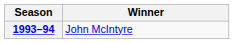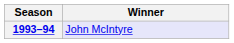(99, 30) no background -> (99, 30) lavender background
